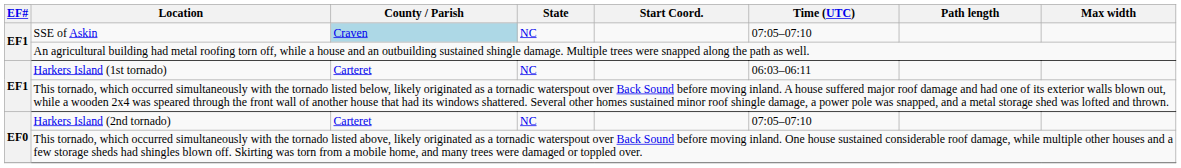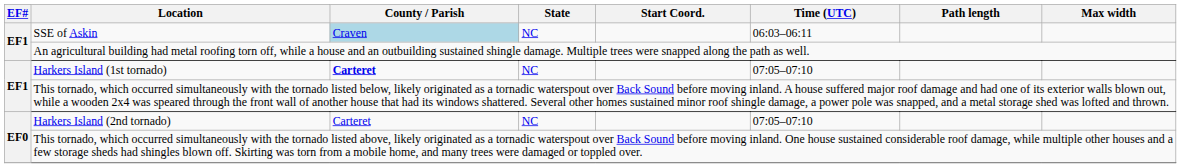(782, 32) 07:05–07:10 -> (783, 32) 06:03–06:11
(353, 70) normal -> (354, 70) bold
(781, 70) 06:03–06:11 -> (783, 70) 07:05–07:10
